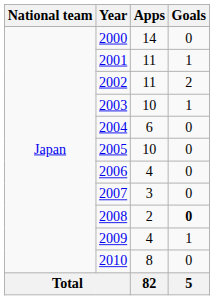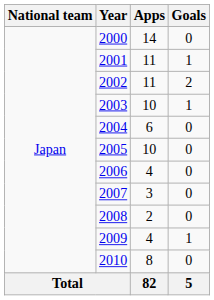(189, 216) bold -> (189, 216) normal
